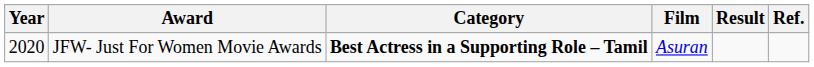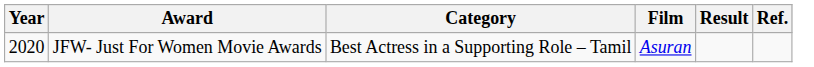(489, 47) bold -> (481, 47) normal
